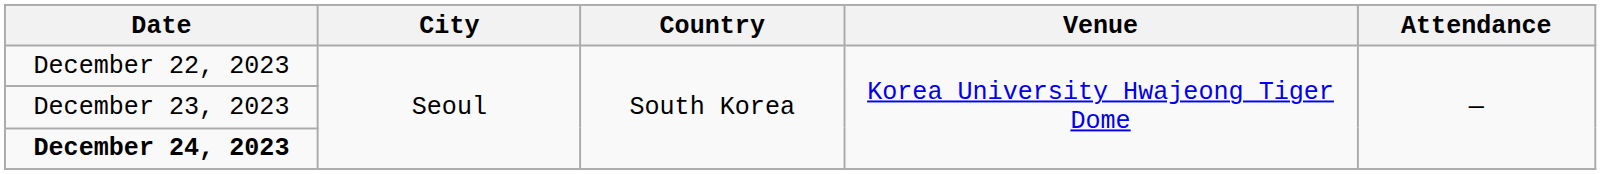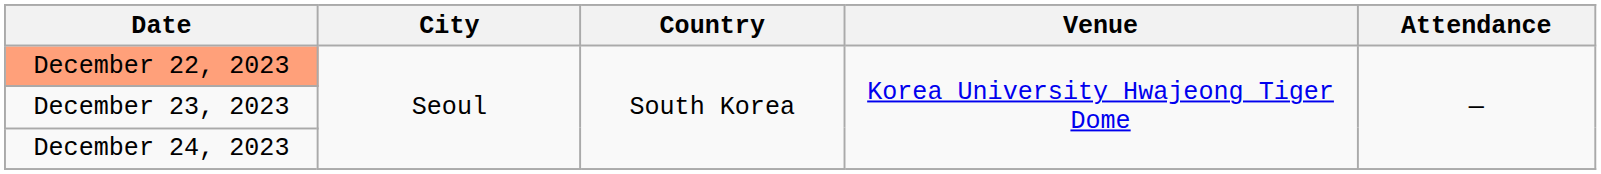(161, 66) no background -> (161, 66) lightsalmon background
(161, 148) bold -> (161, 148) normal
